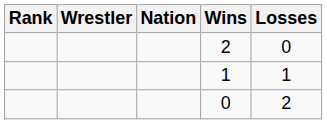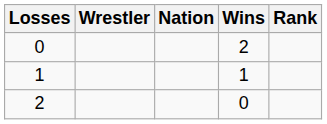columns swapped: (31, 18) <-> (286, 18)
